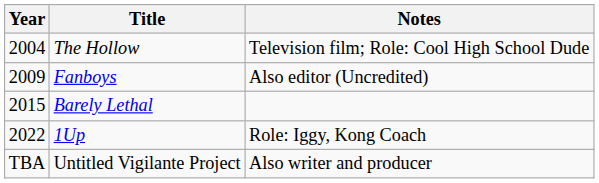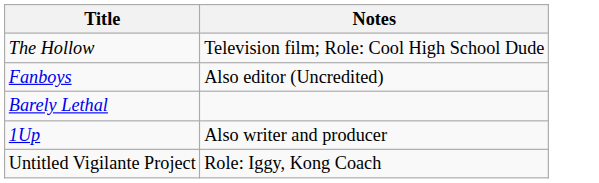- column: (27, 18)
(338, 134) Role: Iggy, Kong Coach -> (296, 134) Also writer and producer
(341, 163) Also writer and producer -> (293, 163) Role: Iggy, Kong Coach
